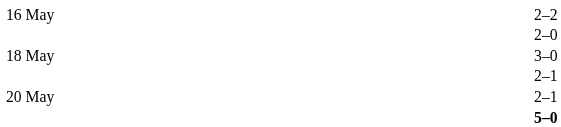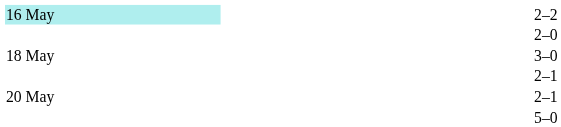(30, 14) no background -> (30, 14) paleturquoise background
(546, 117) bold -> (546, 117) normal
